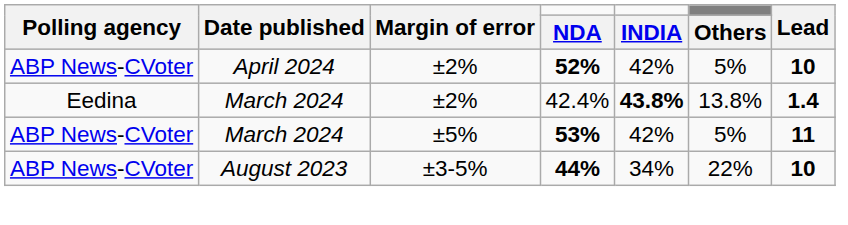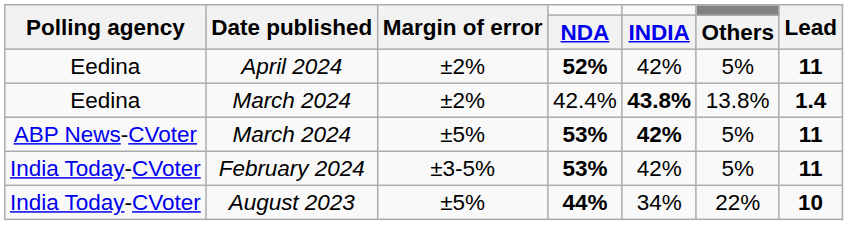(102, 66) ABP News-CVoter -> (105, 66) Eedina
(803, 66) 10 -> (811, 66) 11
(652, 134) normal -> (659, 134) bold
+ row: (292, 168)
(102, 168) ABP News-CVoter -> (105, 202) India Today-CVoter
(455, 168) ±3-5% -> (463, 202) ±5%
